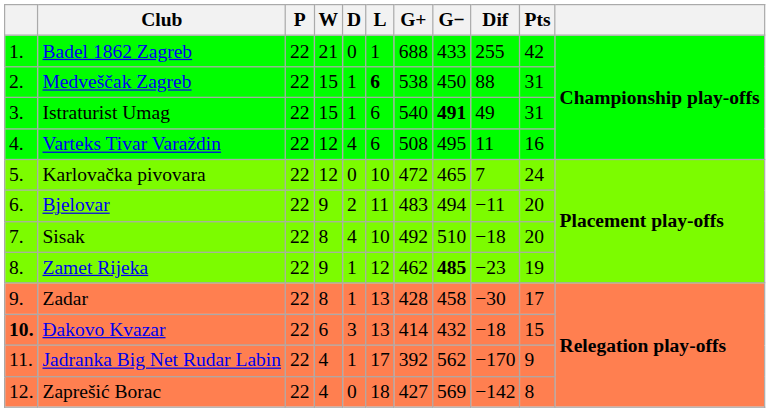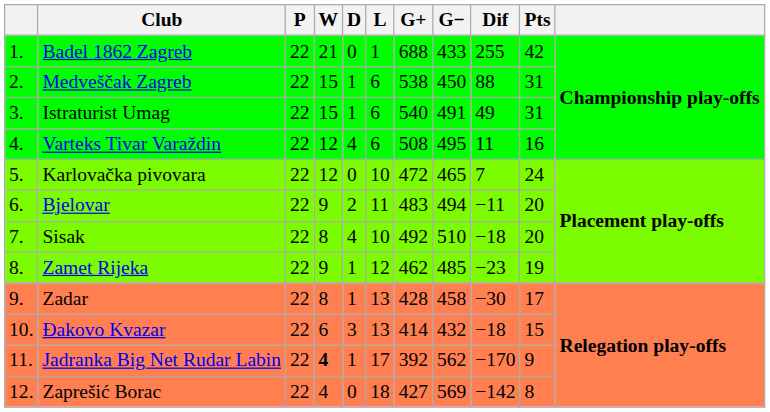(375, 81) bold -> (375, 81) normal
(452, 112) bold -> (452, 112) normal
(452, 267) bold -> (452, 267) normal
(21, 329) bold -> (21, 329) normal
(323, 360) normal -> (323, 360) bold
